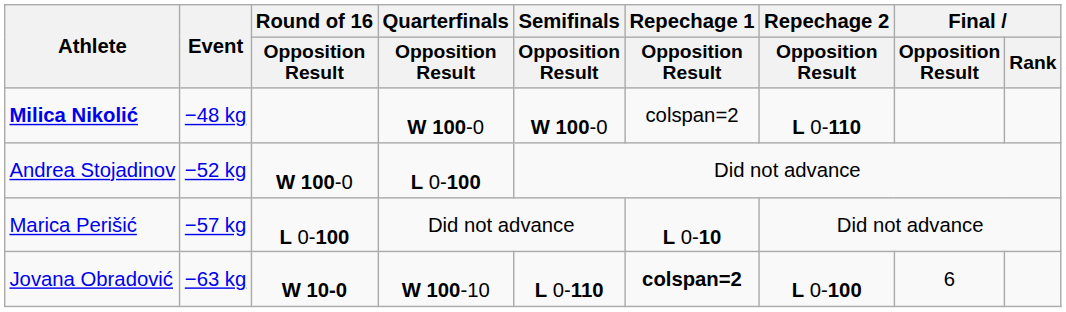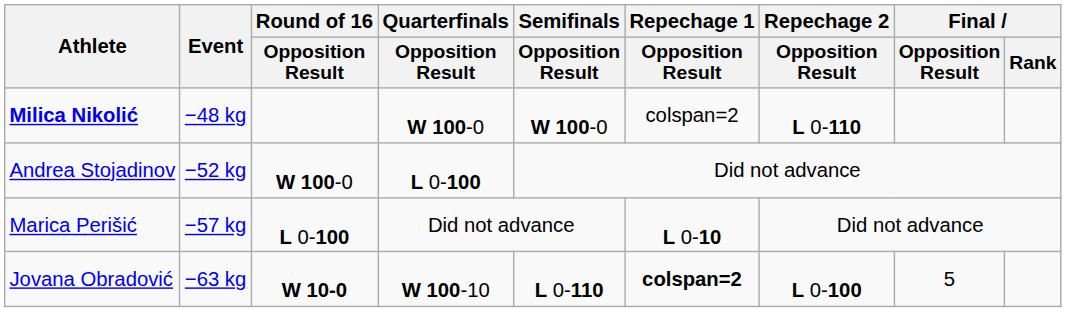(949, 280) 6 -> (949, 280) 5
